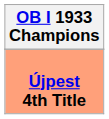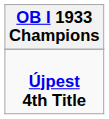(54, 90) lightsalmon background -> (54, 90) no background
